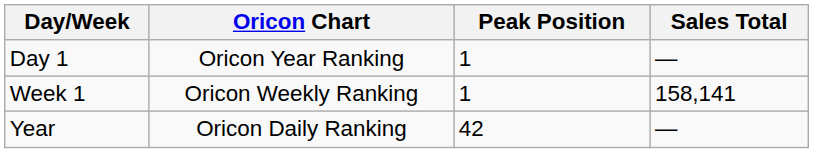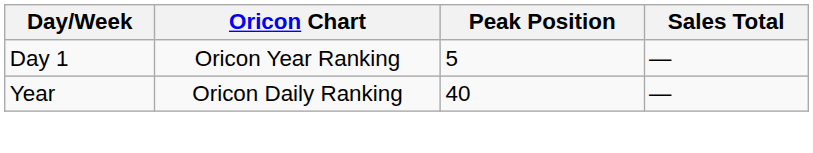(465, 57) 1 -> (452, 57) 5
- row: (48, 93)
(471, 128) 42 -> (458, 93) 40
